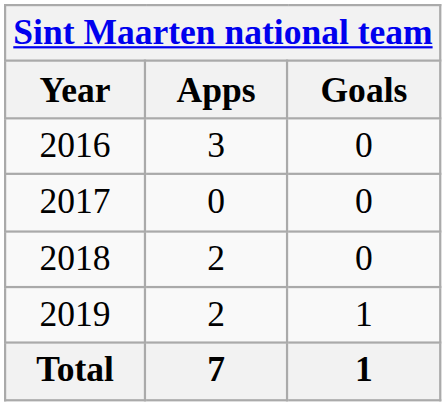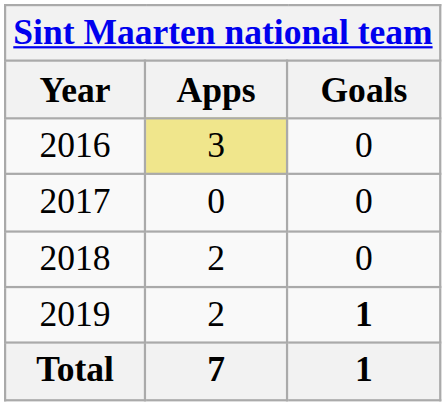(216, 145) no background -> (216, 145) khaki background
(364, 314) normal -> (364, 314) bold
